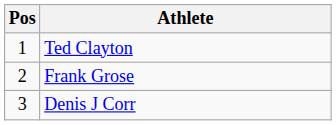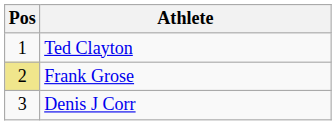(22, 76) no background -> (22, 76) khaki background
